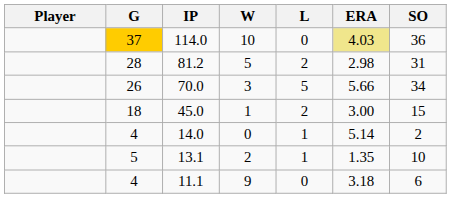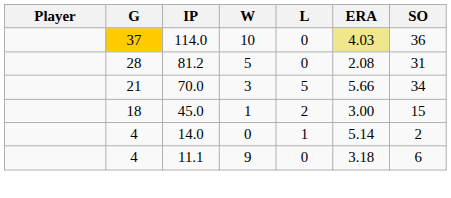(304, 63) 2 -> (304, 63) 0
(361, 63) 2.98 -> (361, 63) 2.08
(134, 87) 26 -> (134, 87) 21
- row: (191, 157)
